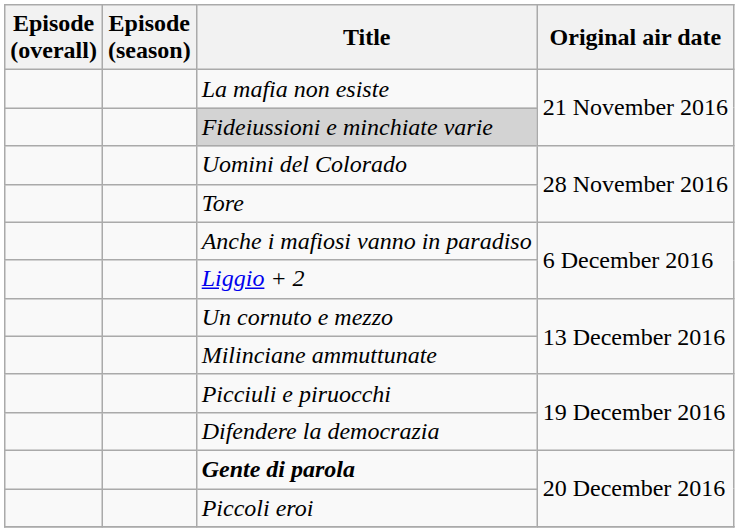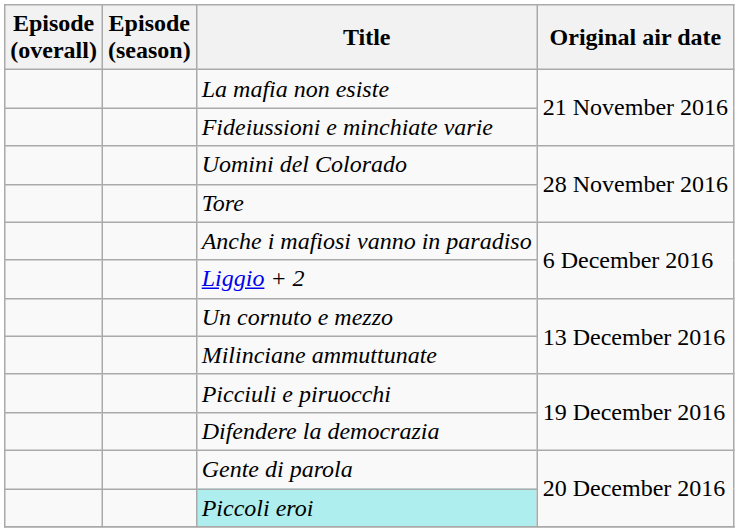(347, 126) lightgrey background -> (347, 126) no background
(278, 469) bold -> (277, 469) normal
(258, 507) no background -> (258, 507) paleturquoise background
